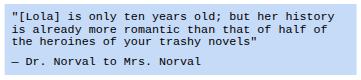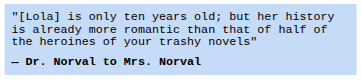(106, 62) normal -> (106, 62) bold
